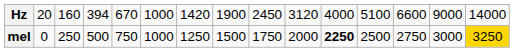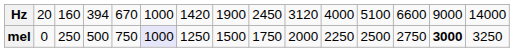(159, 36) no background -> (159, 36) lavender background
(339, 36) bold -> (339, 36) normal
(448, 36) normal -> (448, 36) bold
(487, 36) gold background -> (487, 36) no background
